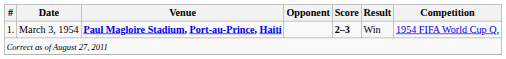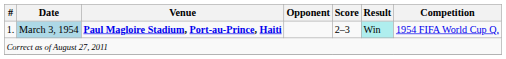(49, 29) no background -> (49, 29) lightblue background
(342, 29) bold -> (342, 29) normal
(372, 29) no background -> (372, 29) paleturquoise background
